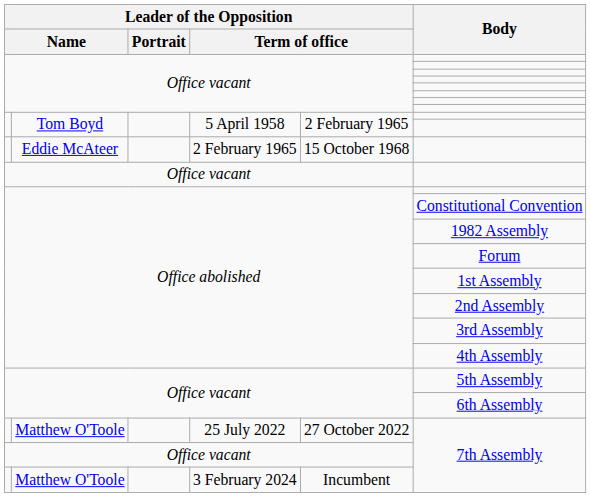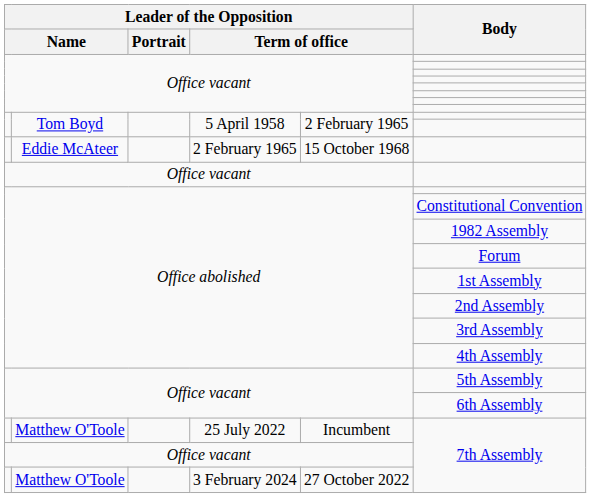(357, 430) 27 October 2022 -> (357, 430) Incumbent
(357, 479) Incumbent -> (357, 479) 27 October 2022
